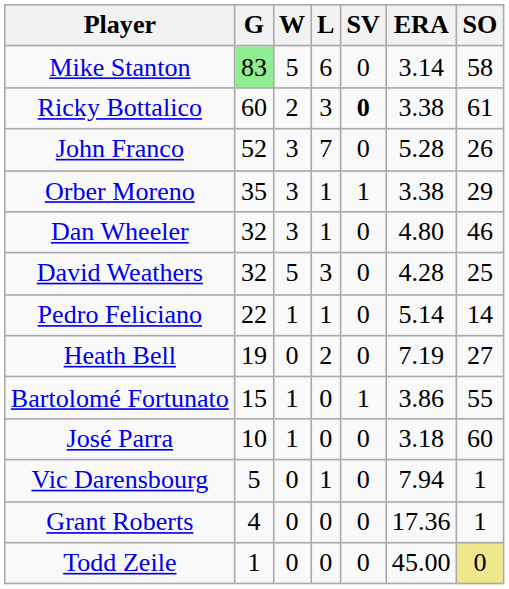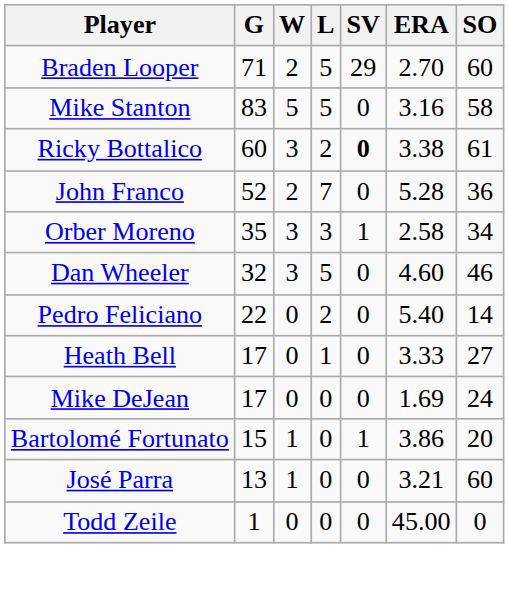+ row: (120, 66)
(254, 66) lightgreen background -> (254, 107) no background
(326, 66) 6 -> (326, 107) 5
(421, 66) 3.14 -> (421, 107) 3.16
(292, 107) 2 -> (292, 149) 3
(326, 107) 3 -> (326, 149) 2
(292, 149) 3 -> (292, 190) 2
(480, 149) 26 -> (480, 190) 36
(326, 190) 1 -> (326, 231) 3
(421, 190) 3.38 -> (421, 231) 2.58
(480, 190) 29 -> (480, 231) 34
(326, 231) 1 -> (326, 273) 5
(421, 231) 4.80 -> (421, 273) 4.60
- row: (120, 273)
(292, 314) 1 -> (292, 314) 0
(326, 314) 1 -> (326, 314) 2
(421, 314) 5.14 -> (421, 314) 5.40
(254, 356) 19 -> (254, 356) 17
(326, 356) 2 -> (326, 356) 1
(421, 356) 7.19 -> (421, 356) 3.33
+ row: (120, 397)
(480, 397) 55 -> (480, 438) 20
(254, 438) 10 -> (254, 480) 13
(421, 438) 3.18 -> (421, 480) 3.21
- row: (120, 480)
- row: (120, 521)
(480, 562) khaki background -> (480, 521) no background
